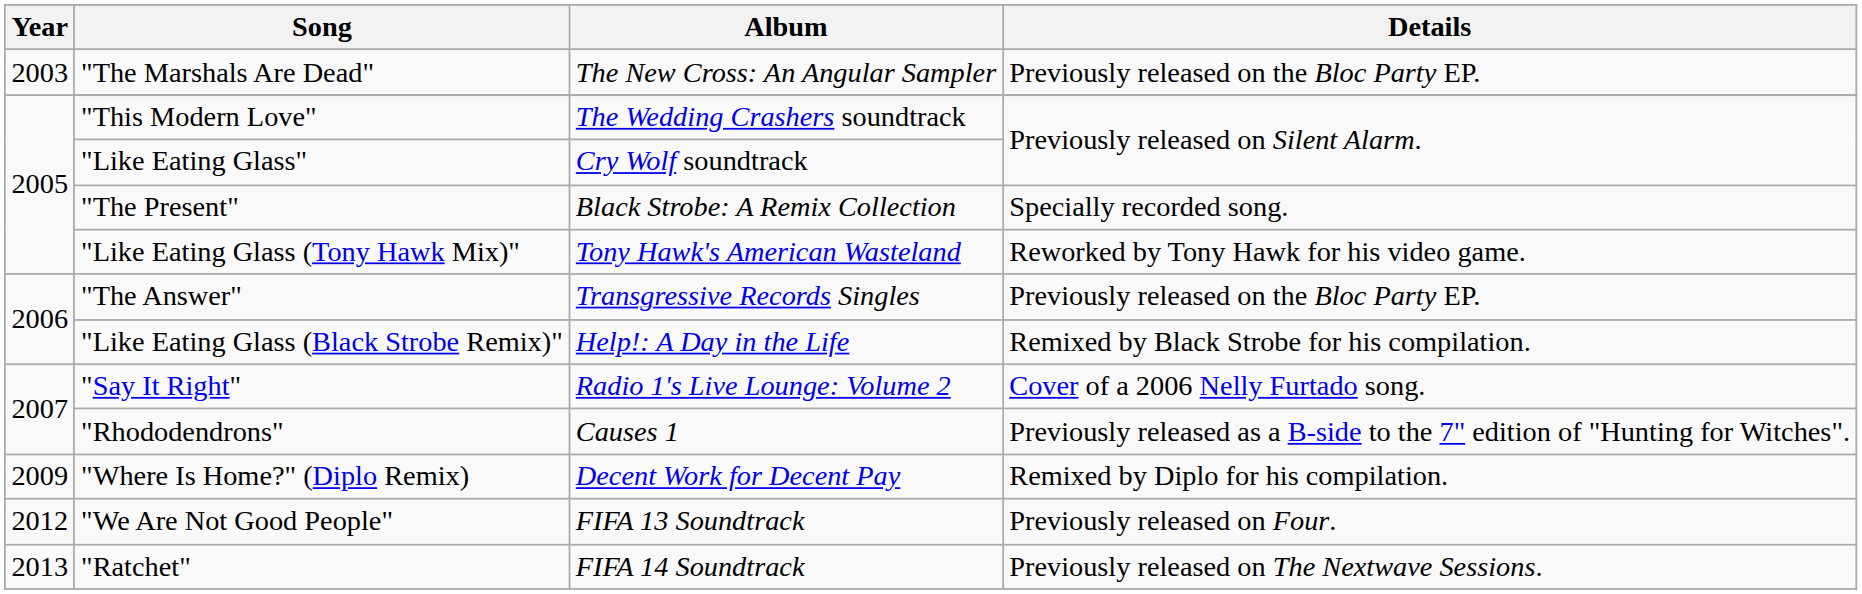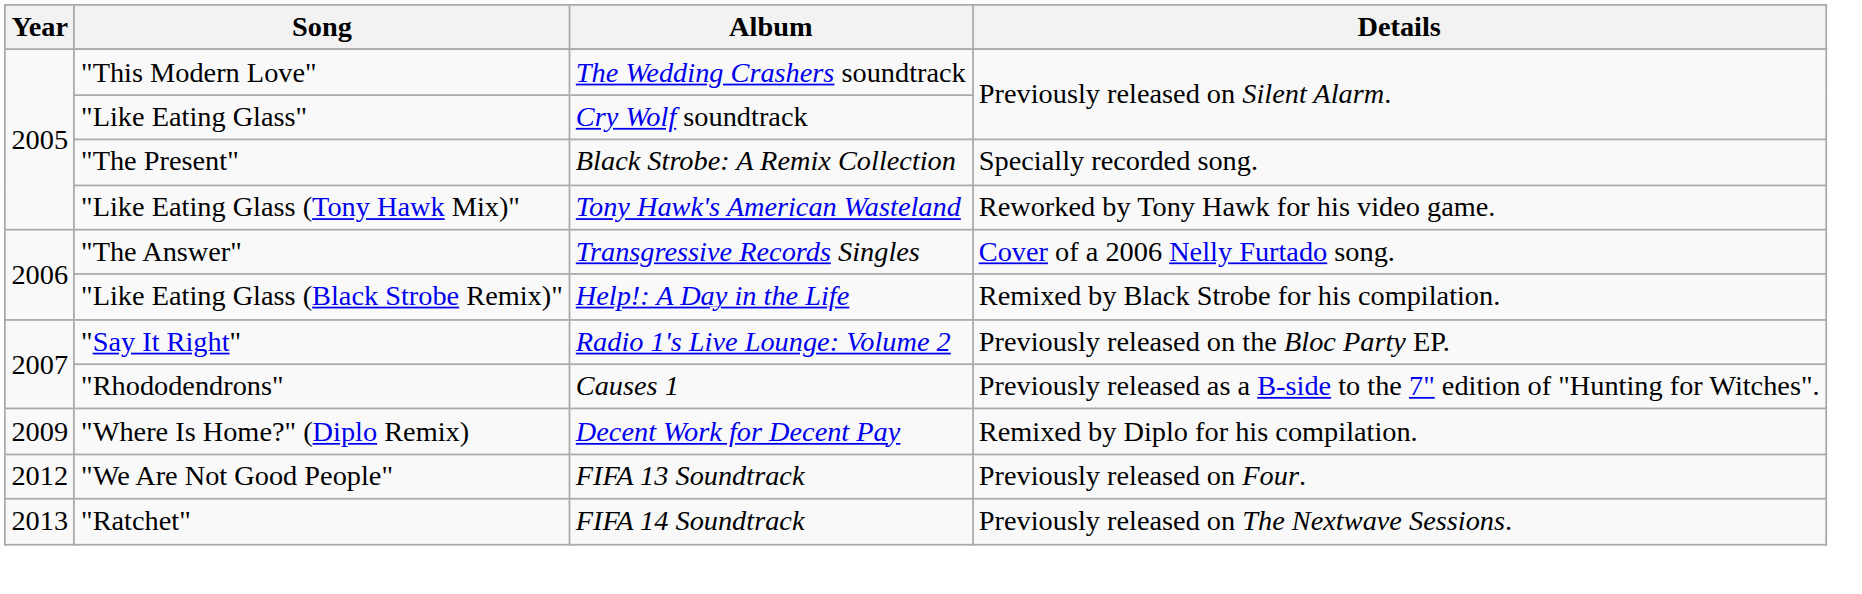- row: (228, 71)
(1245, 296) Previously released on the Bloc Party EP. -> (1187, 251) Cover of a 2006 Nelly Furtado song.
(1217, 386) Cover of a 2006 Nelly Furtado song. -> (1214, 341) Previously released on the Bloc Party EP.
